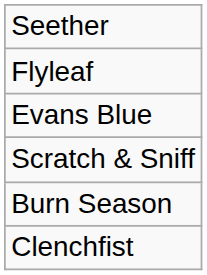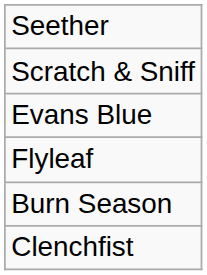(52, 70) Flyleaf -> (103, 70) Scratch & Sniff
(103, 159) Scratch & Sniff -> (52, 159) Flyleaf
